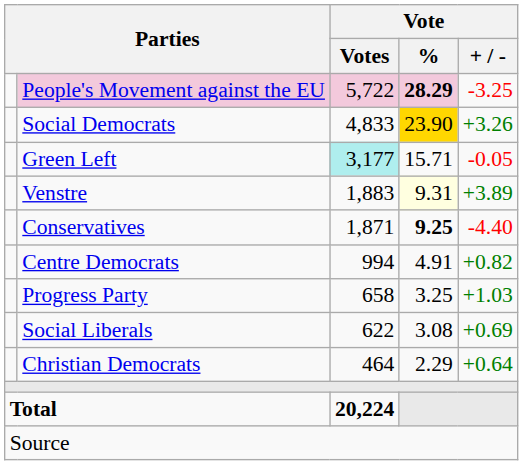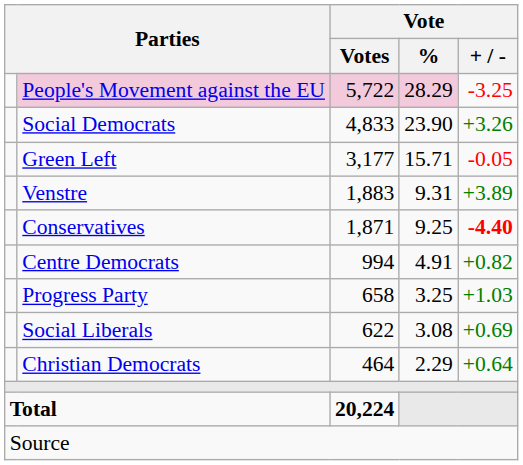(429, 90) bold -> (429, 90) normal
(429, 124) gold background -> (429, 124) no background
(370, 158) paleturquoise background -> (370, 158) no background
(434, 192) lightyellow background -> (434, 192) no background
(434, 227) bold -> (434, 227) normal
(490, 227) normal -> (490, 227) bold
